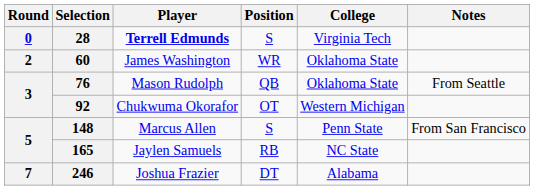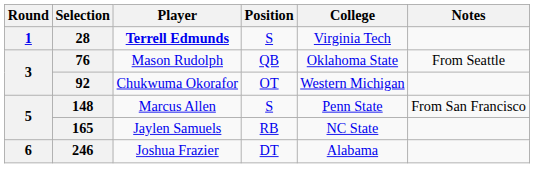(28, 38) 0 -> (28, 38) 1
- row: (83, 60)
(28, 173) 7 -> (28, 151) 6
